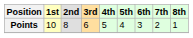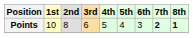(157, 25) normal -> (157, 25) bold
(175, 25) normal -> (175, 25) bold
